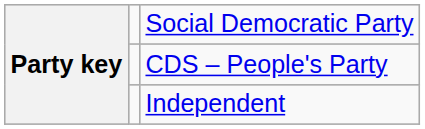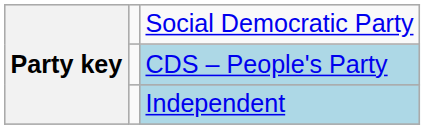(267, 64) no background -> (267, 64) lightblue background
(215, 104) no background -> (215, 104) lightblue background
